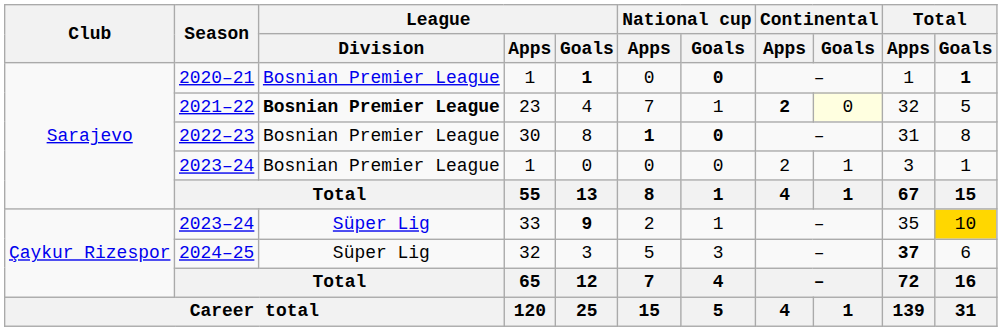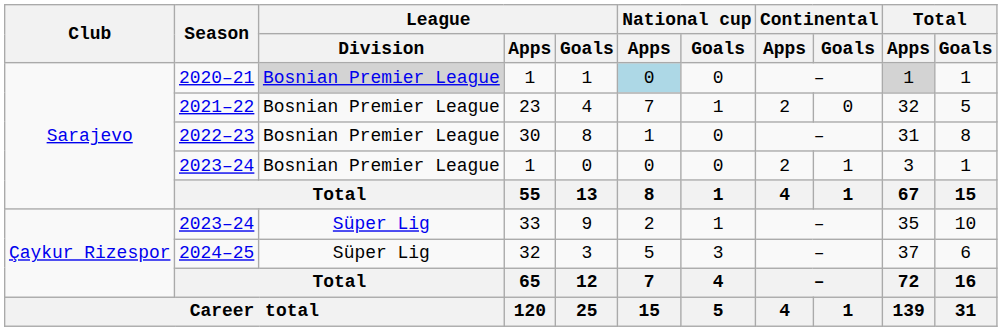(381, 78) no background -> (381, 78) lightgrey background
(587, 78) bold -> (587, 78) normal
(649, 78) no background -> (649, 78) lightblue background
(718, 78) bold -> (718, 78) normal
(909, 78) no background -> (909, 78) lightgrey background
(966, 78) bold -> (966, 78) normal
(381, 107) bold -> (381, 107) normal
(785, 107) bold -> (785, 107) normal
(848, 107) lightyellow background -> (848, 107) no background
(649, 136) bold -> (649, 136) normal
(718, 136) bold -> (718, 136) normal
(587, 224) bold -> (587, 224) normal
(966, 224) gold background -> (966, 224) no background
(909, 253) bold -> (909, 253) normal
